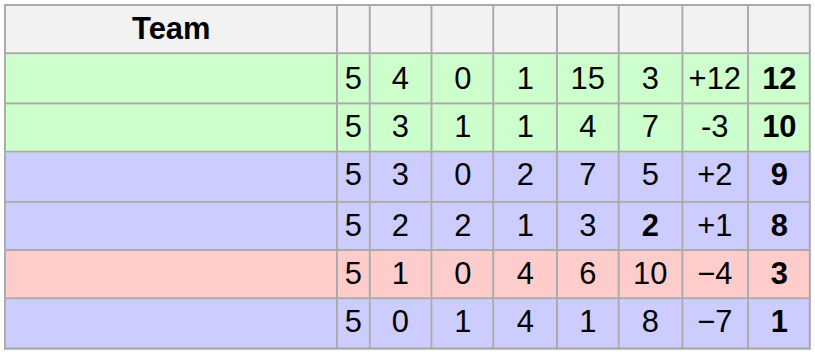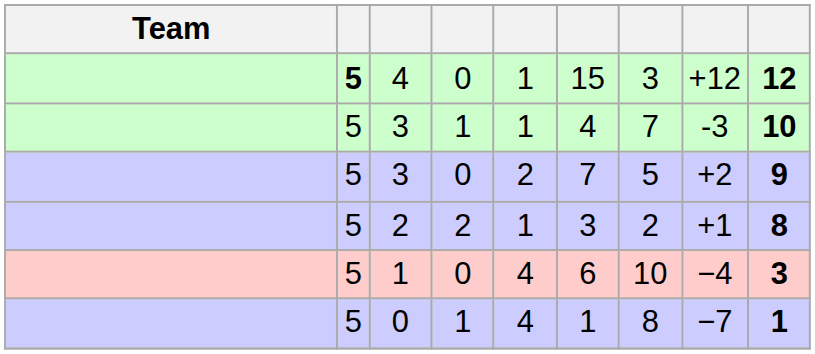(353, 77) normal -> (353, 77) bold
(650, 224) bold -> (650, 224) normal
